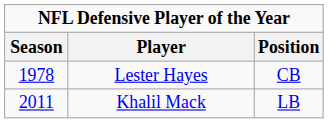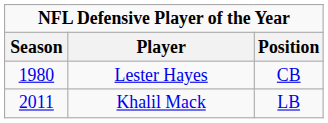(36, 74) 1978 -> (36, 74) 1980
